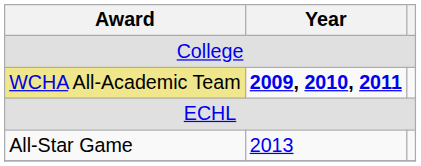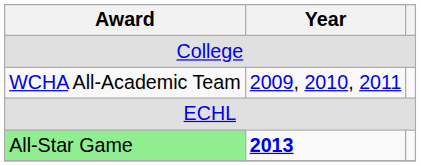(125, 82) khaki background -> (125, 82) no background
(326, 82) bold -> (326, 82) normal
(71, 144) no background -> (71, 144) lightgreen background
(272, 144) normal -> (272, 144) bold
